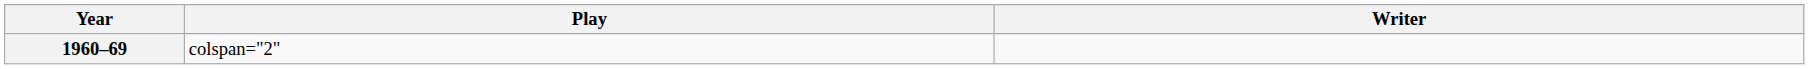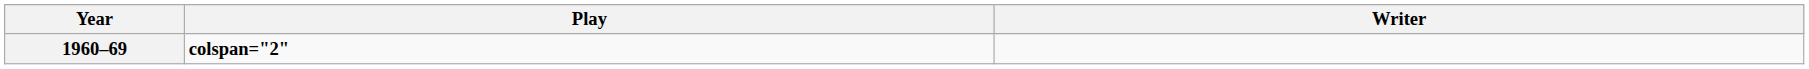(235, 48) normal -> (239, 48) bold
